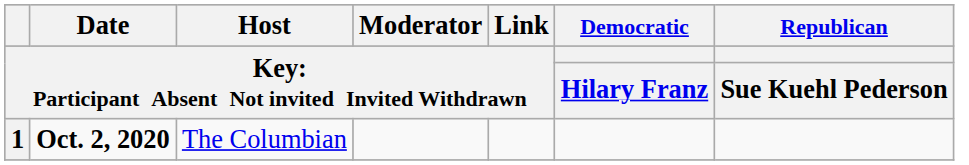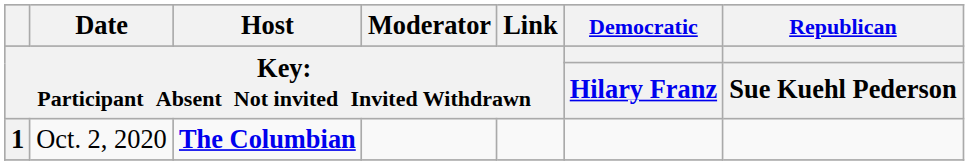(103, 138) bold -> (102, 138) normal
(264, 138) normal -> (267, 138) bold
